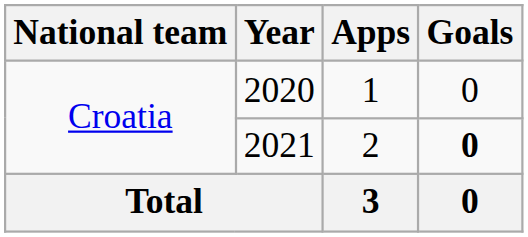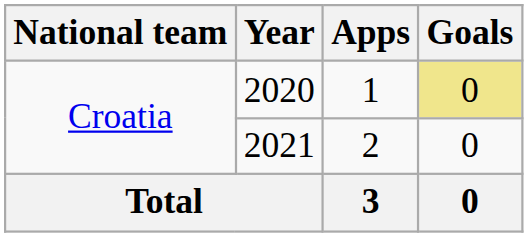(470, 88) no background -> (470, 88) khaki background
(470, 145) bold -> (470, 145) normal
